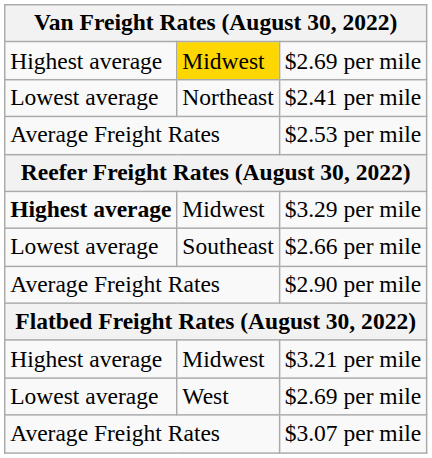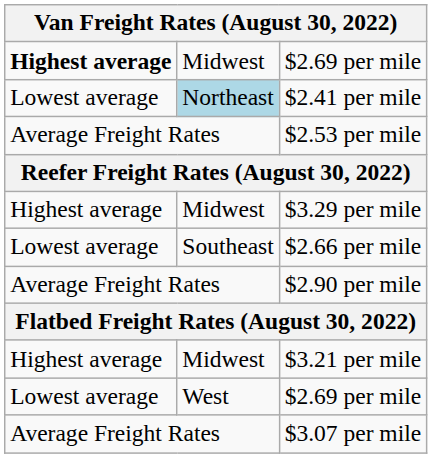(86, 60) normal -> (91, 60) bold
(223, 60) gold background -> (223, 60) no background
(228, 97) no background -> (228, 97) lightblue background
(91, 209) bold -> (86, 209) normal
